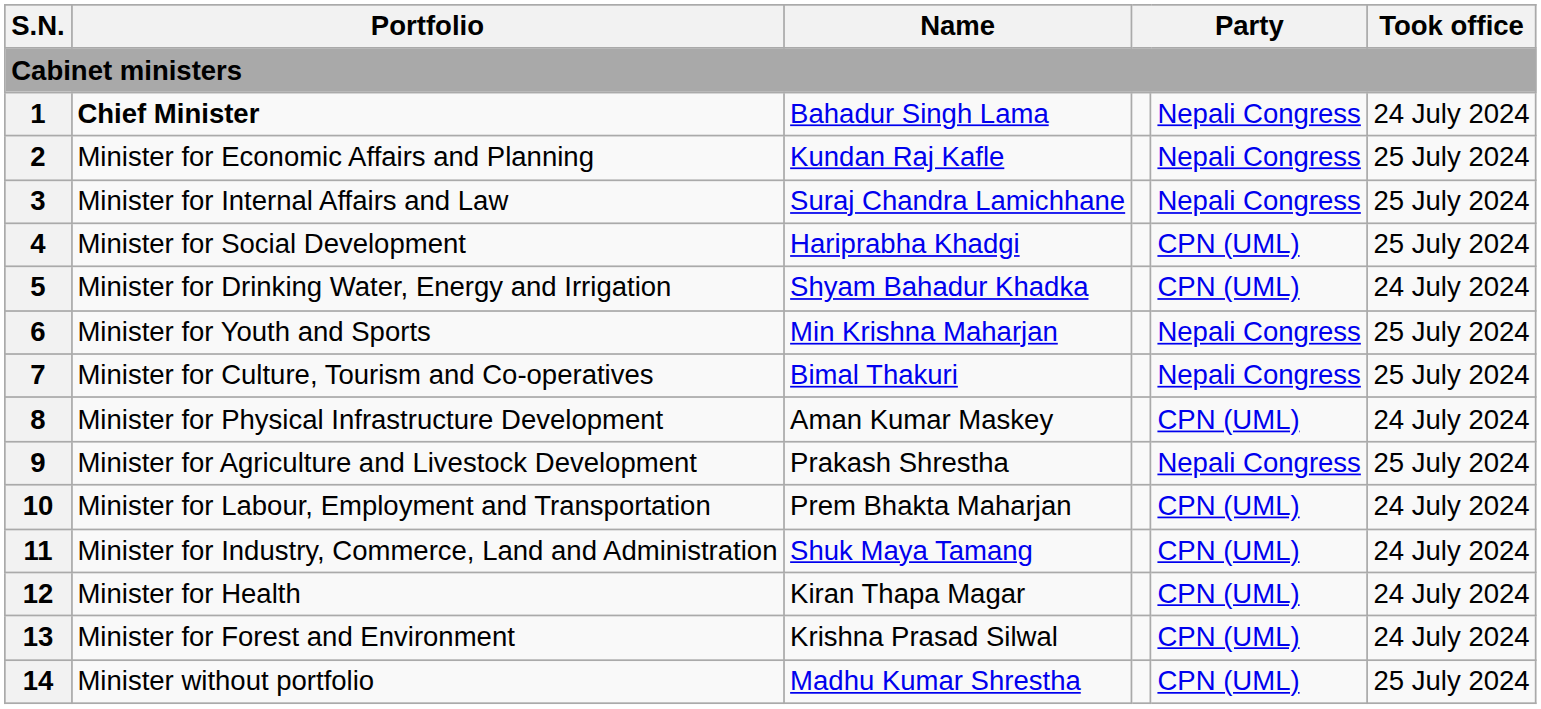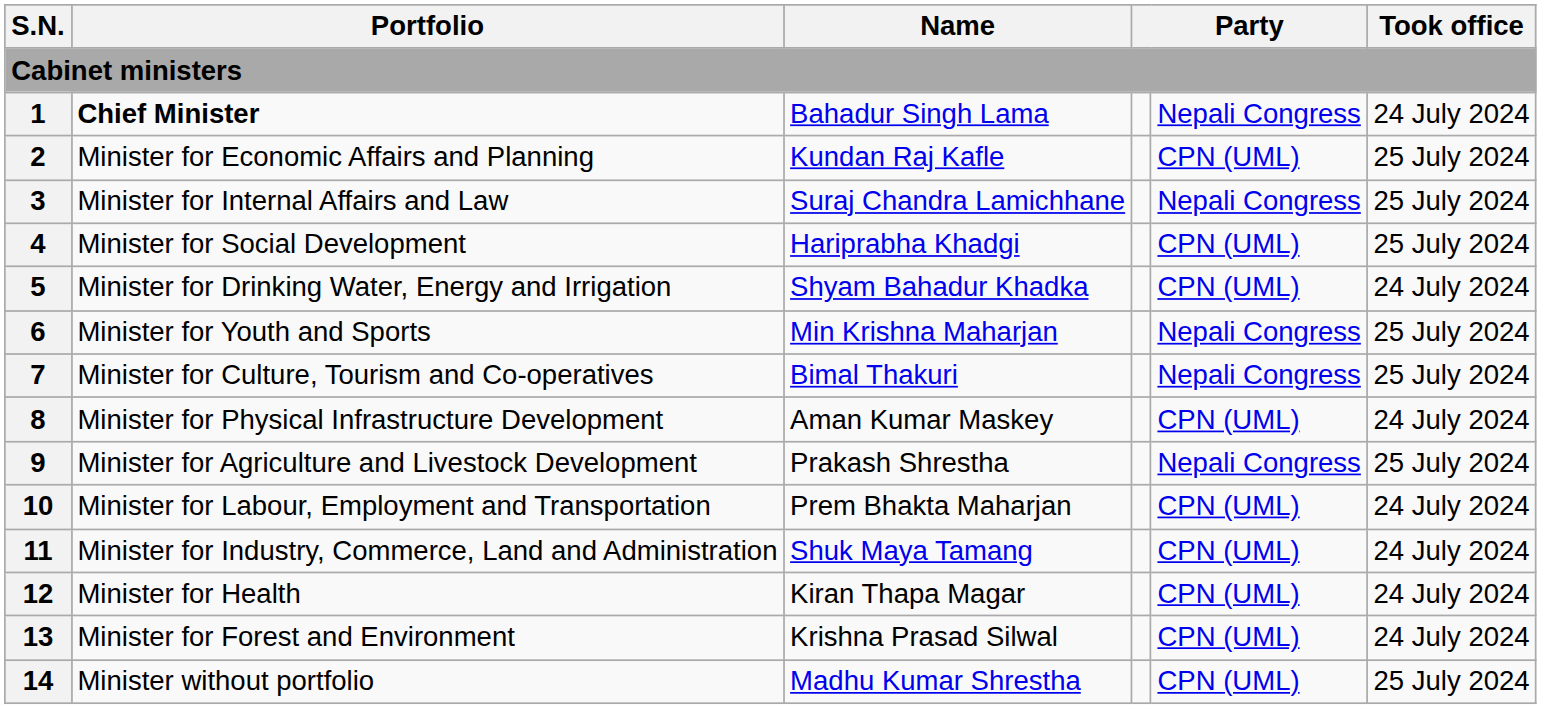(1259, 157) Nepali Congress -> (1229, 157) CPN (UML)
